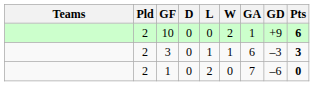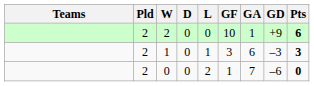columns swapped: (230, 14) <-> (168, 14)
